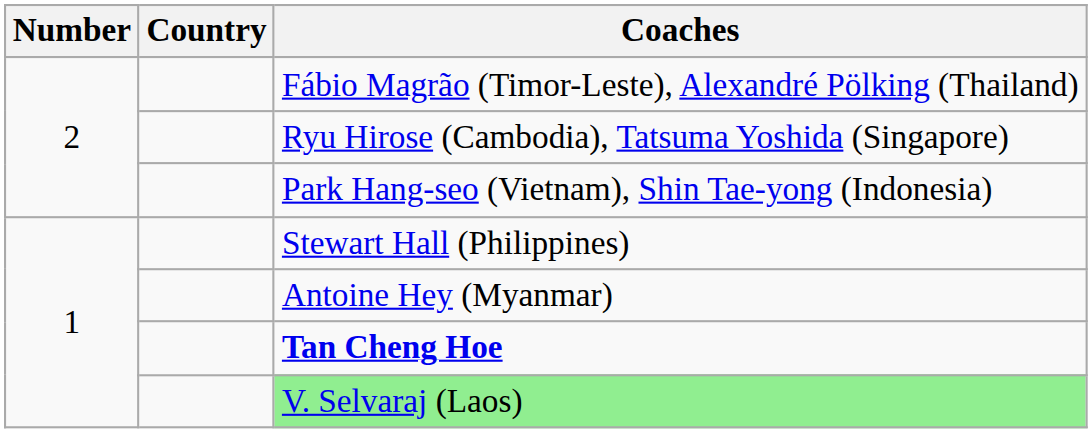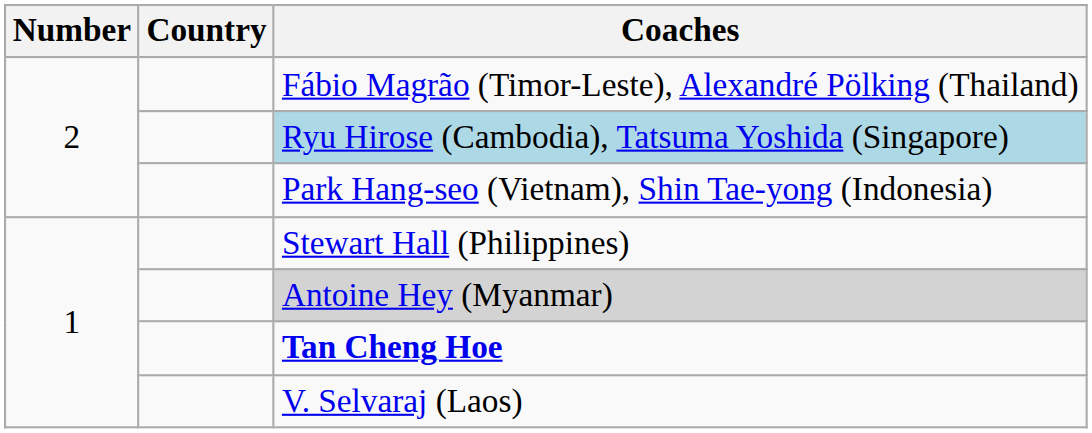(645, 136) no background -> (645, 136) lightblue background
(447, 294) no background -> (447, 294) lightgrey background
(402, 400) lightgreen background -> (402, 400) no background
